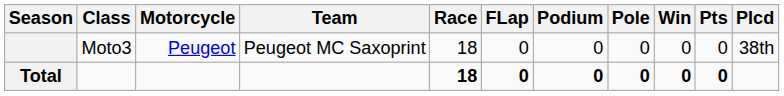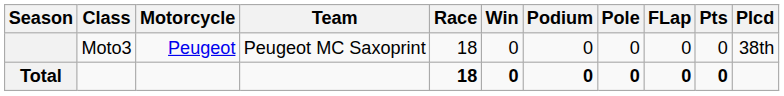columns swapped: (675, 18) <-> (507, 18)
